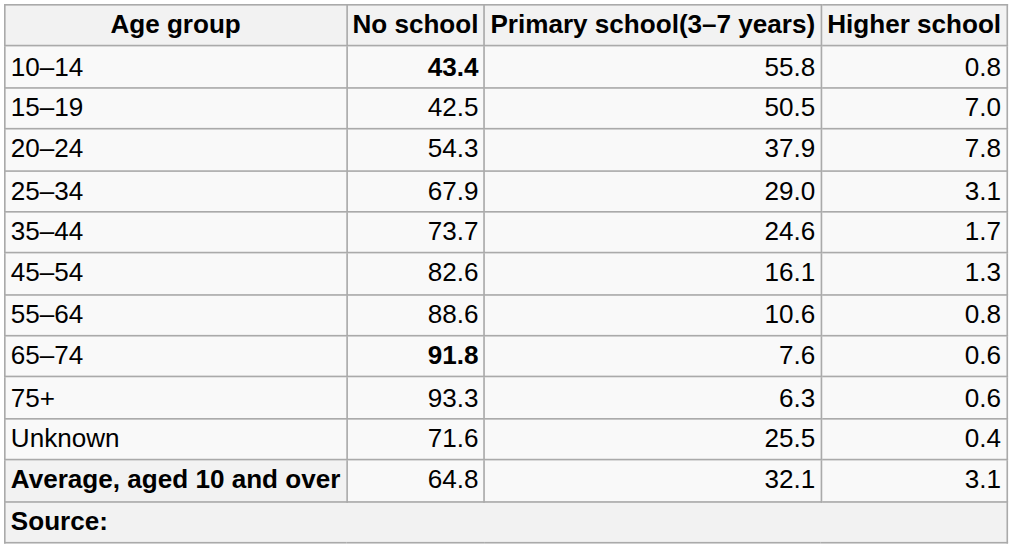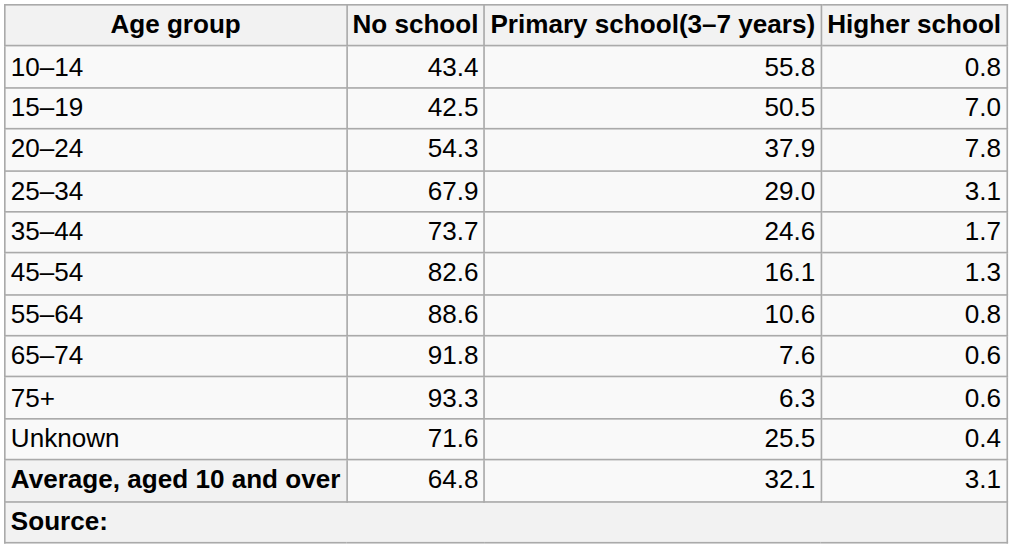(453, 66) bold -> (453, 66) normal
(453, 356) bold -> (453, 356) normal
